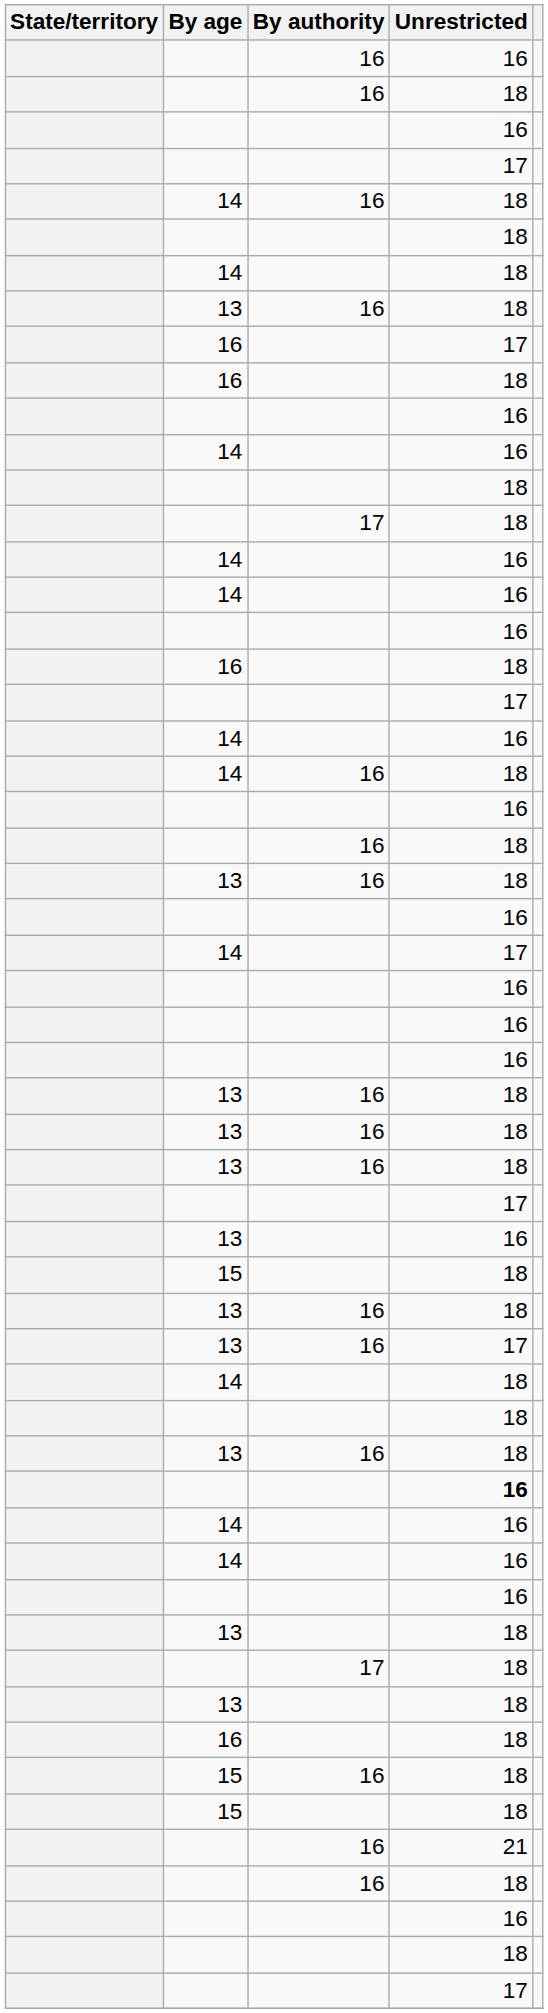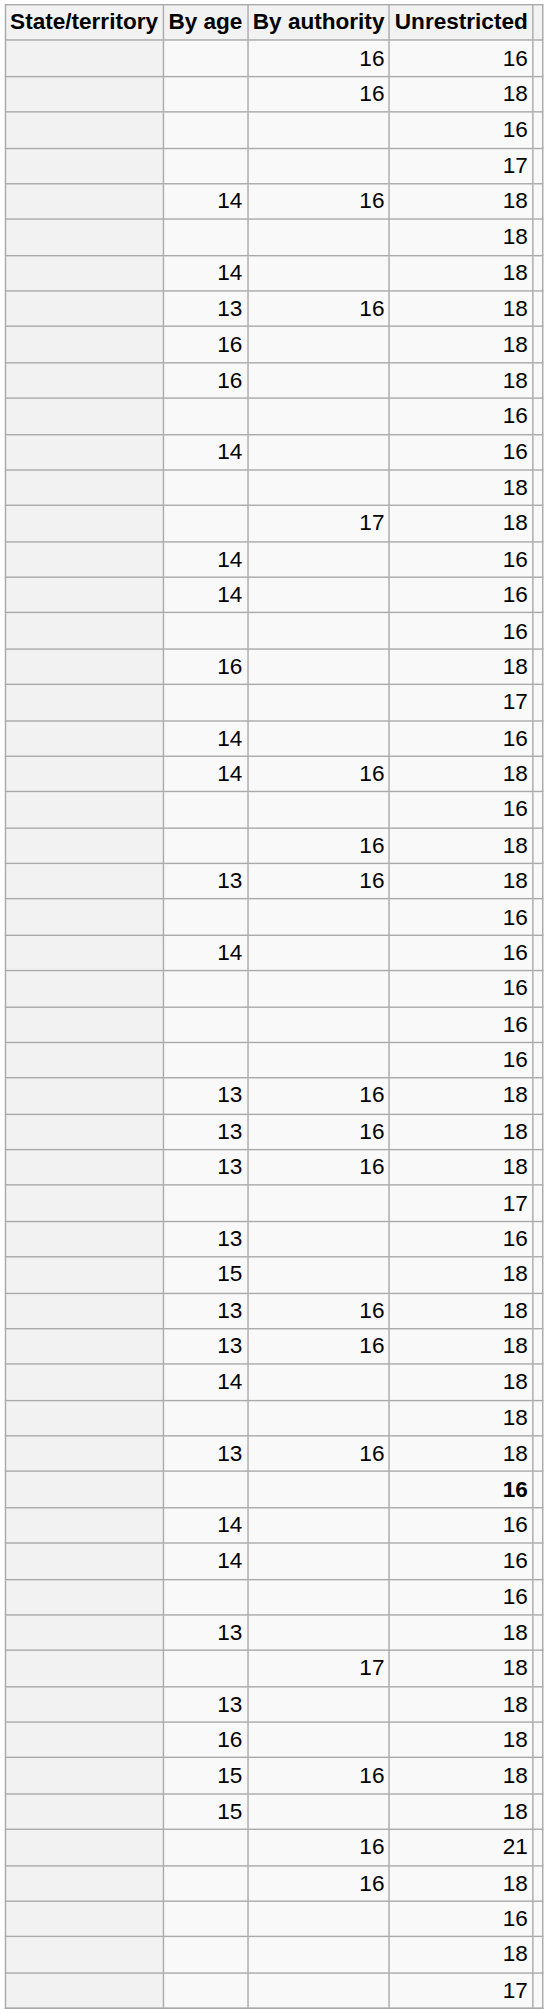(515, 344) 17 -> (515, 344) 18
(515, 952) 17 -> (515, 952) 16
(515, 1346) 17 -> (515, 1346) 18
